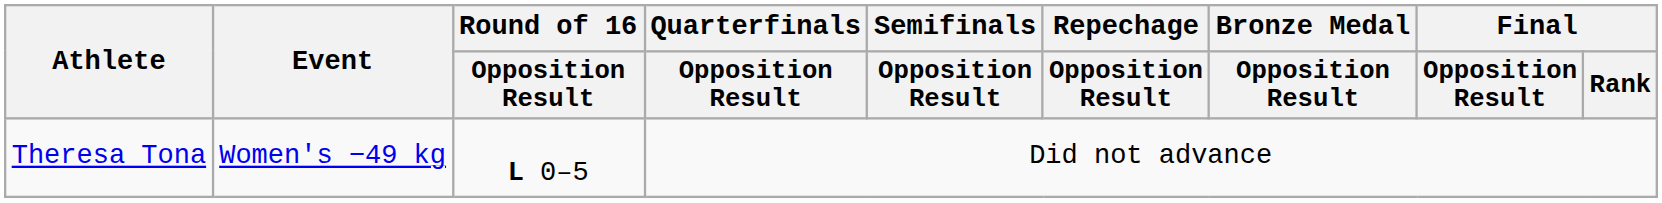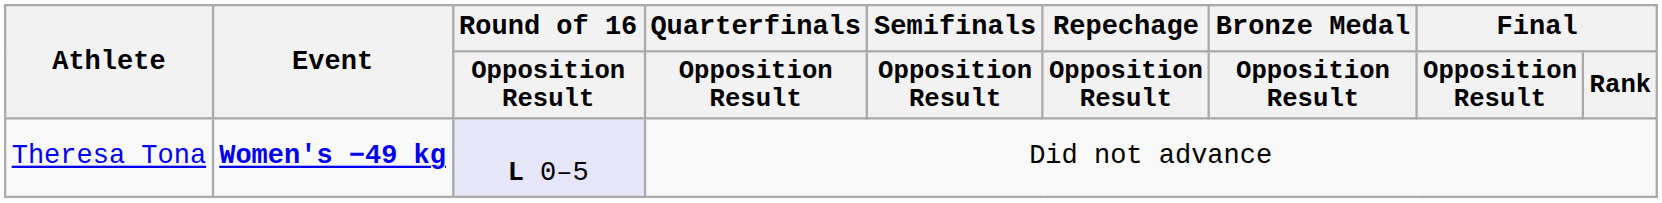(333, 157) normal -> (333, 157) bold
(548, 173) no background -> (548, 173) lavender background
